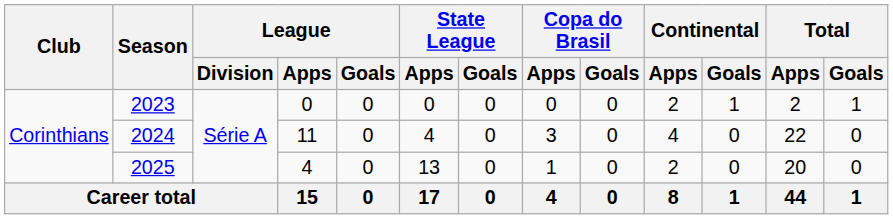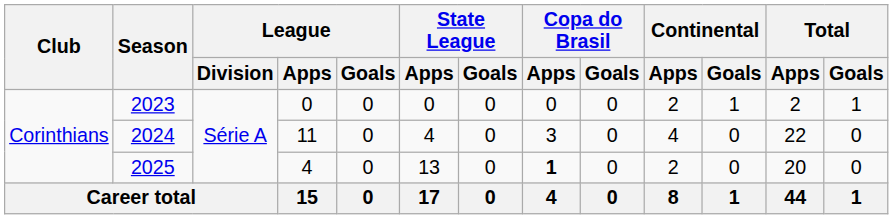(551, 167) normal -> (551, 167) bold
